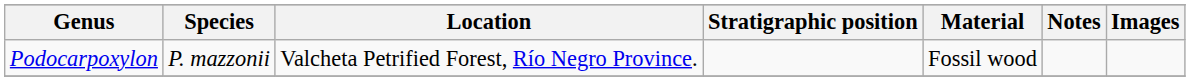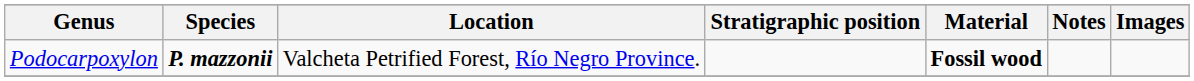(219, 57) normal -> (220, 57) bold
(982, 57) normal -> (986, 57) bold
